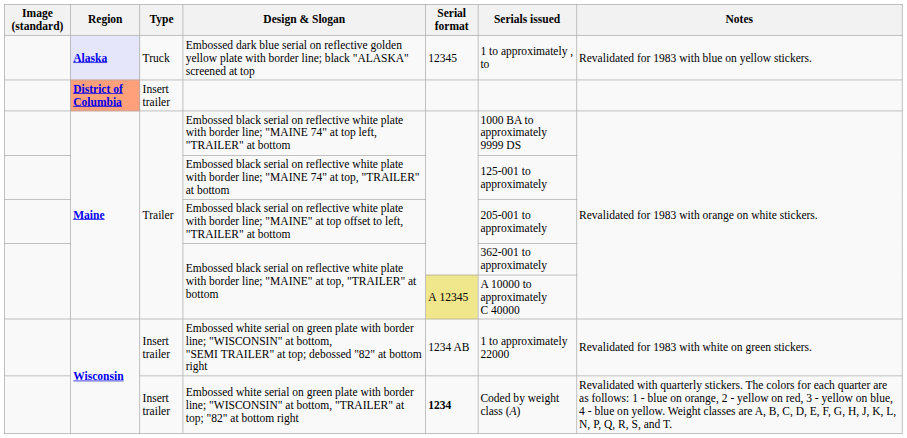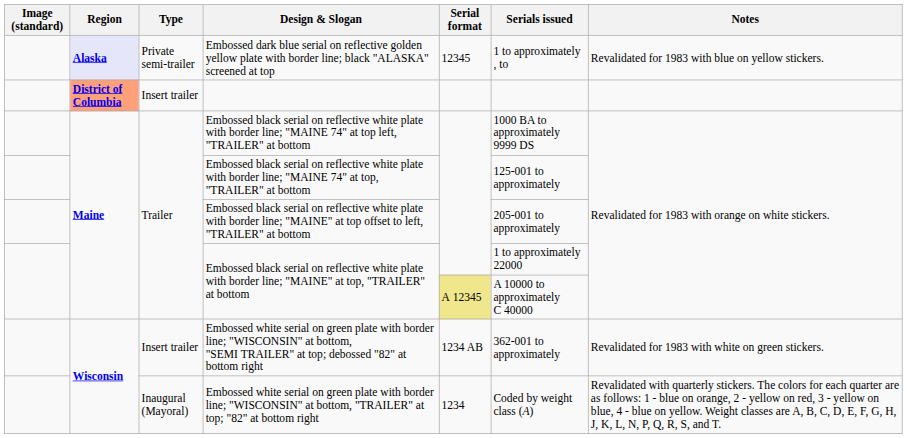(156, 57) Truck -> (168, 57) Private semi-trailer
(514, 259) 362-001 to approximately -> (537, 259) 1 to approximately 22000
(524, 347) 1 to approximately 22000 -> (527, 347) 362-001 to approximately
(156, 404) Insert trailer -> (165, 404) Inaugural (Mayoral)
(440, 404) bold -> (453, 404) normal
